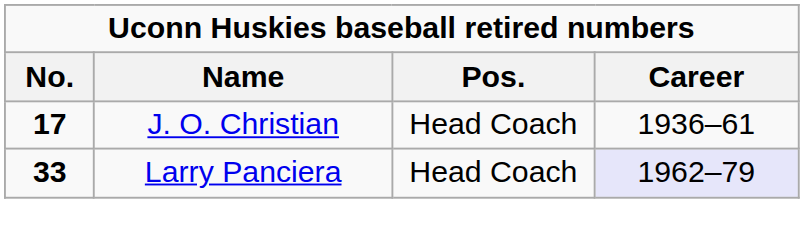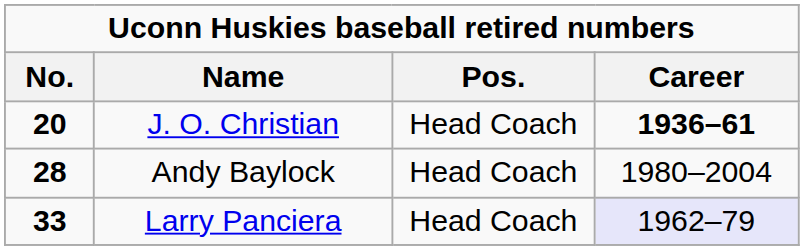(50, 124) 17 -> (50, 124) 20
(696, 124) normal -> (696, 124) bold
+ row: (243, 172)
